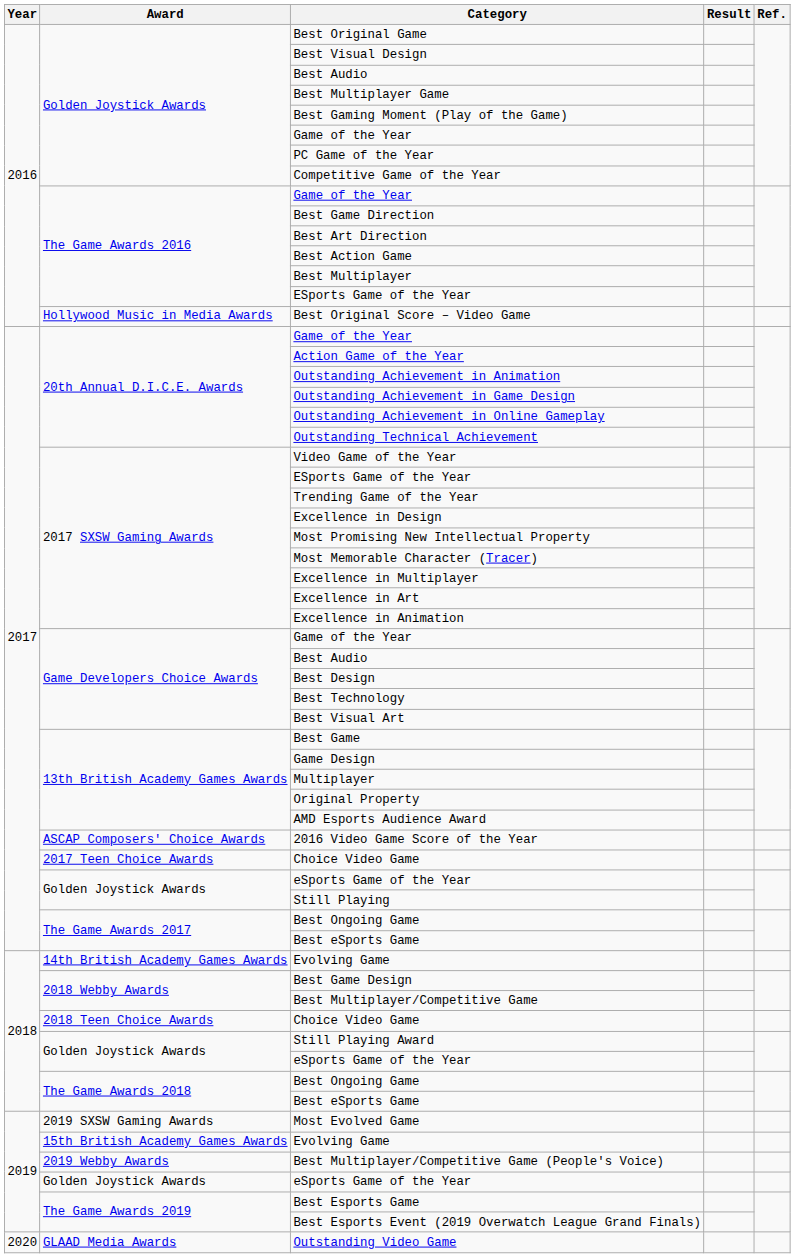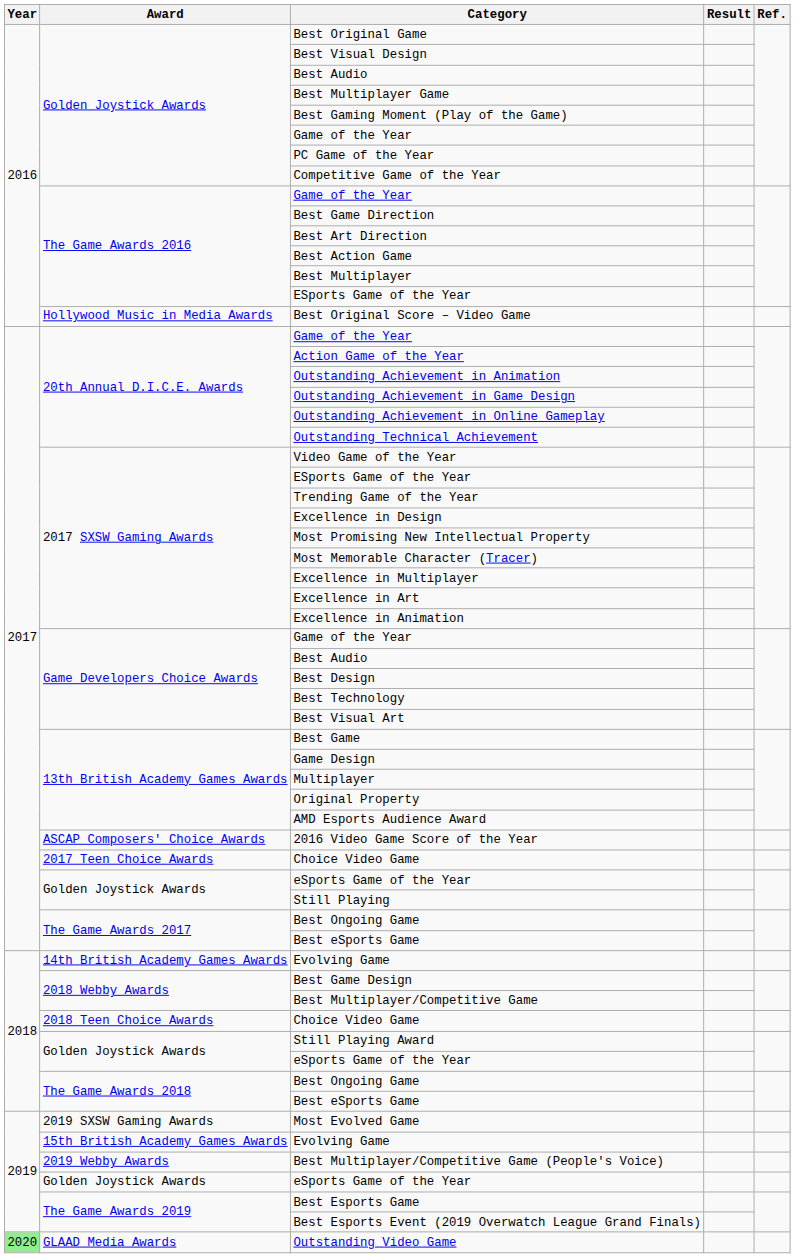(22, 1242) no background -> (22, 1242) lightgreen background
